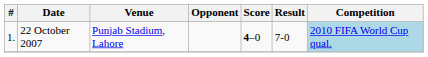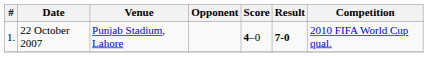(282, 36) normal -> (282, 36) bold
(359, 36) lightblue background -> (359, 36) no background
